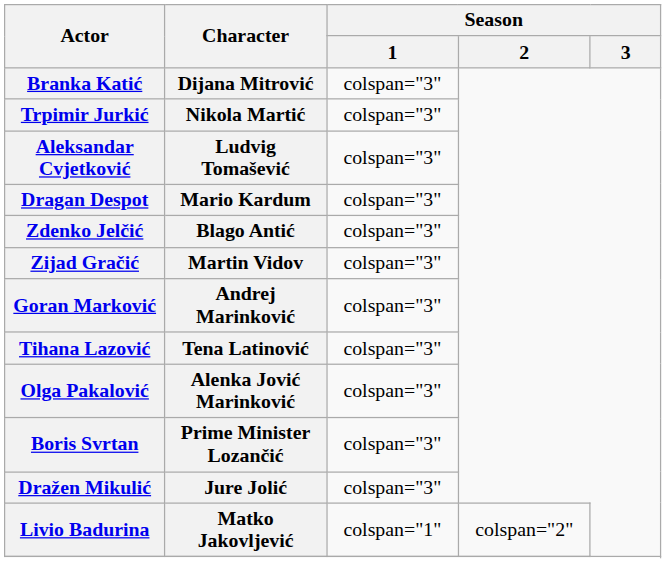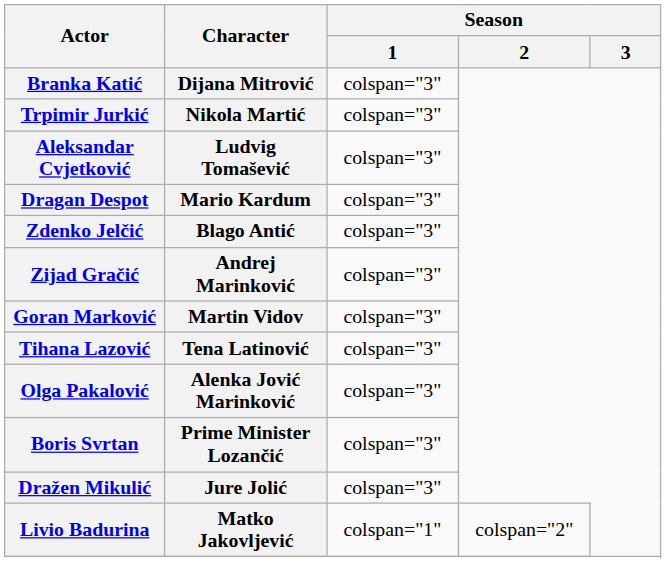(246, 262) Martin Vidov -> (246, 273) Andrej Marinković
(246, 305) Andrej Marinković -> (246, 316) Martin Vidov
